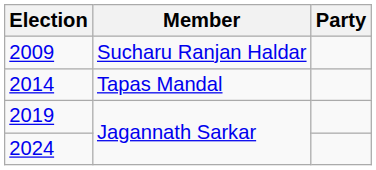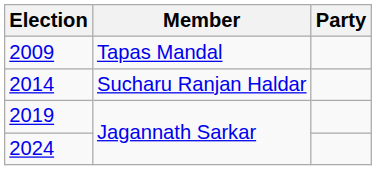(202, 52) Sucharu Ranjan Haldar -> (160, 52) Tapas Mandal
(160, 84) Tapas Mandal -> (202, 84) Sucharu Ranjan Haldar
